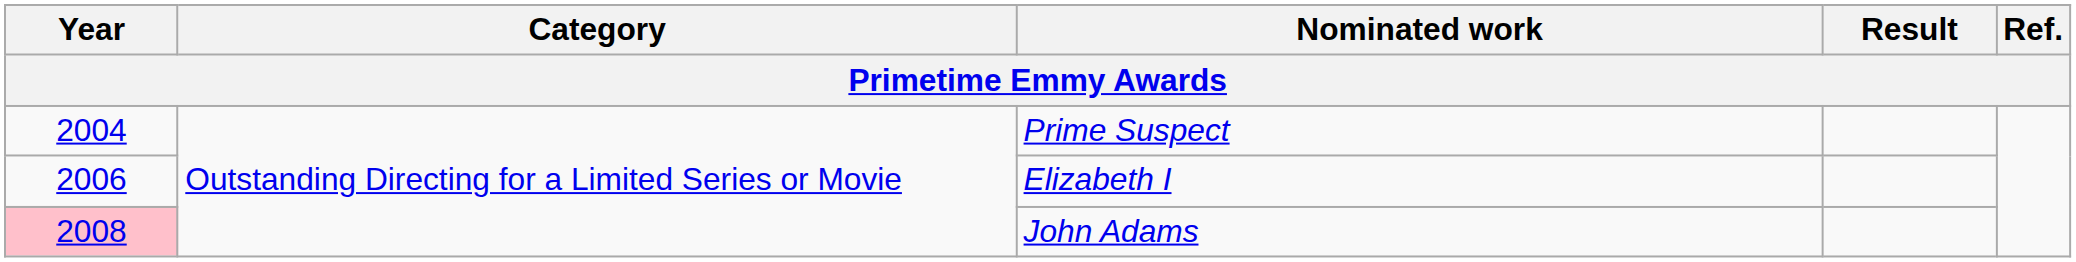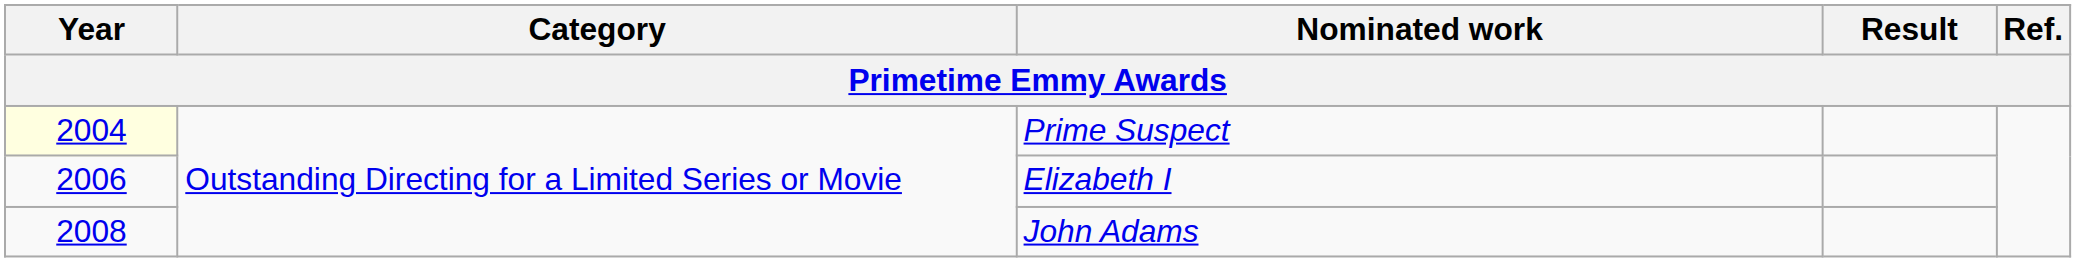(91, 130) no background -> (91, 130) lightyellow background
(91, 230) pink background -> (91, 230) no background
